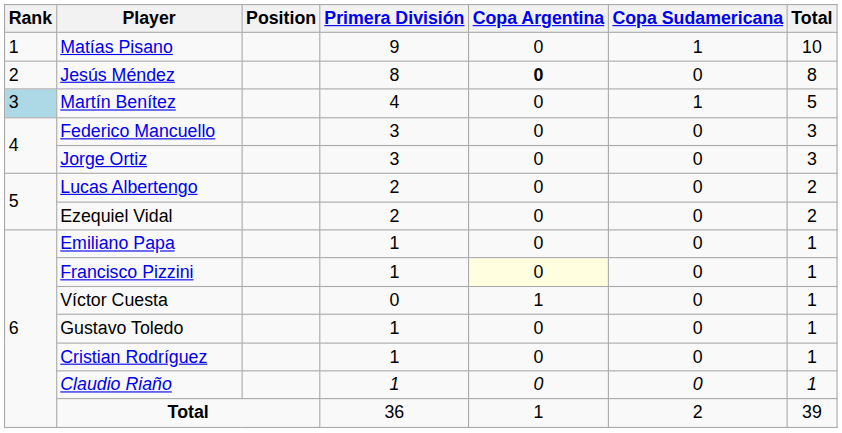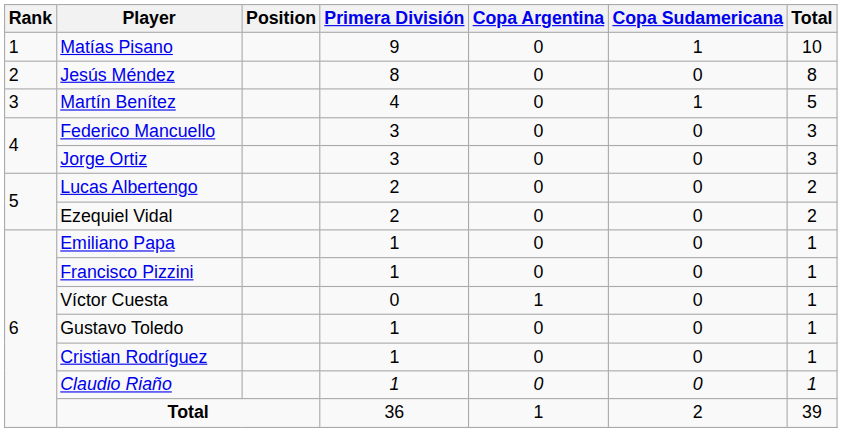(538, 74) bold -> (538, 74) normal
(14, 103) lightblue background -> (14, 103) no background
(538, 272) lightyellow background -> (538, 272) no background
